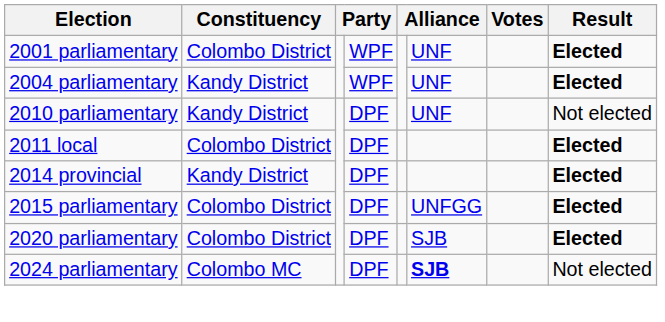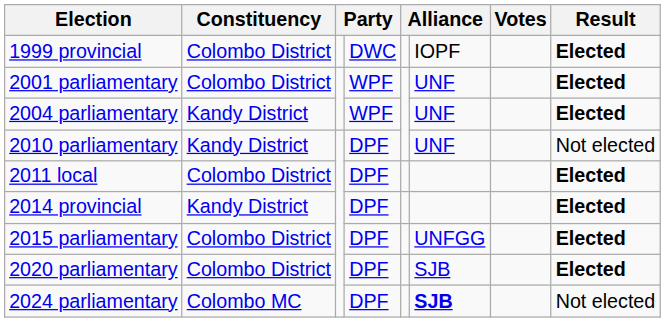+ row: (75, 51)
